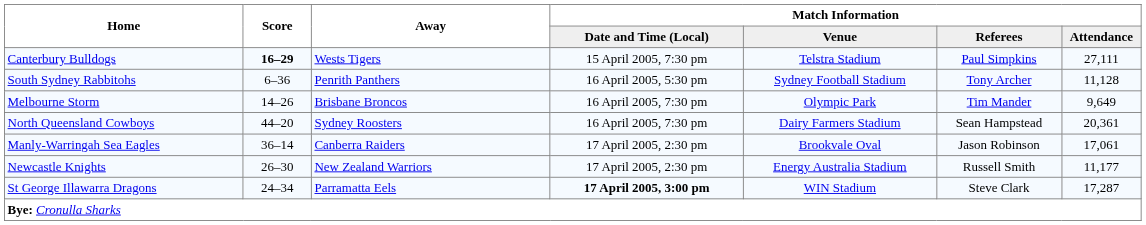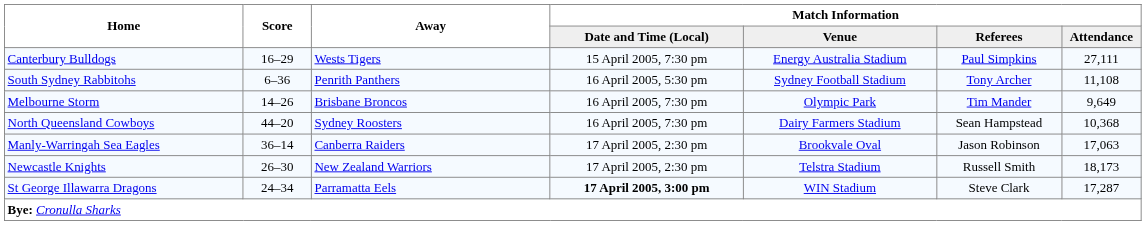(277, 58) bold -> (277, 58) normal
(840, 58) Telstra Stadium -> (840, 58) Energy Australia Stadium
(1101, 80) 11,128 -> (1101, 80) 11,108
(1101, 123) 20,361 -> (1101, 123) 10,368
(1101, 144) 17,061 -> (1101, 144) 17,063
(840, 166) Energy Australia Stadium -> (840, 166) Telstra Stadium
(1101, 166) 11,177 -> (1101, 166) 18,173
